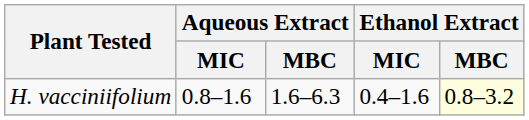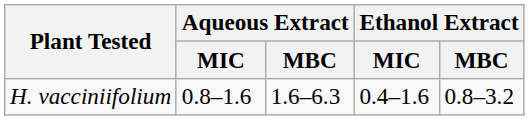(479, 96) lightyellow background -> (479, 96) no background
